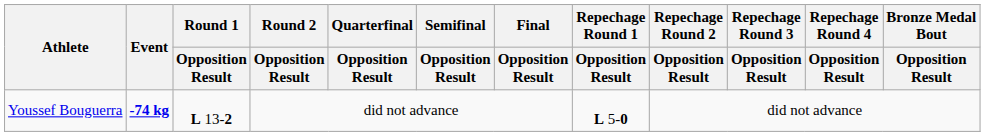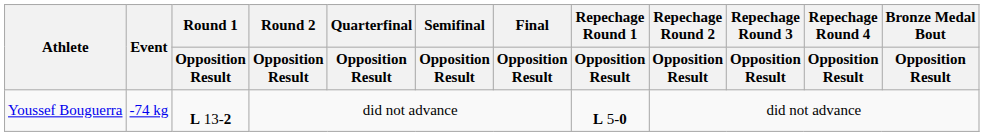(149, 110) bold -> (149, 110) normal
